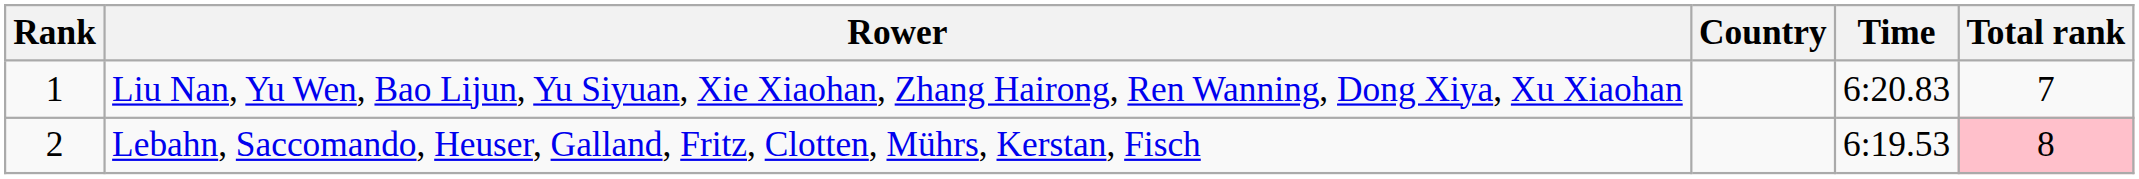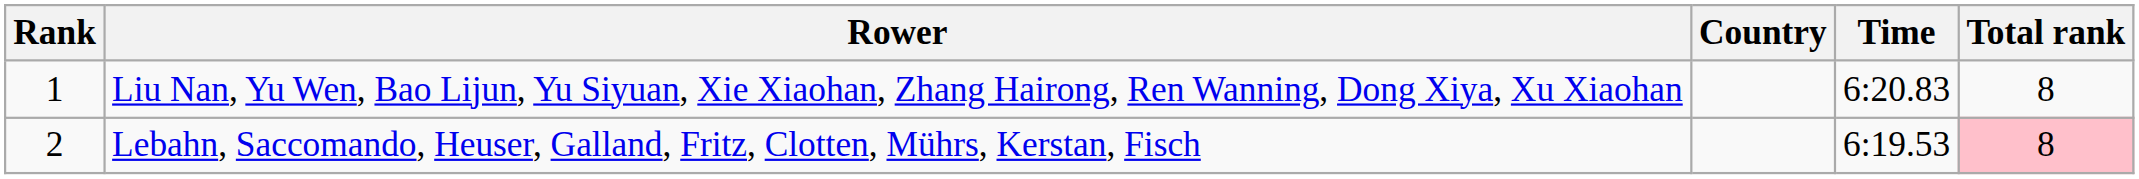(2046, 88) 7 -> (2046, 88) 8
